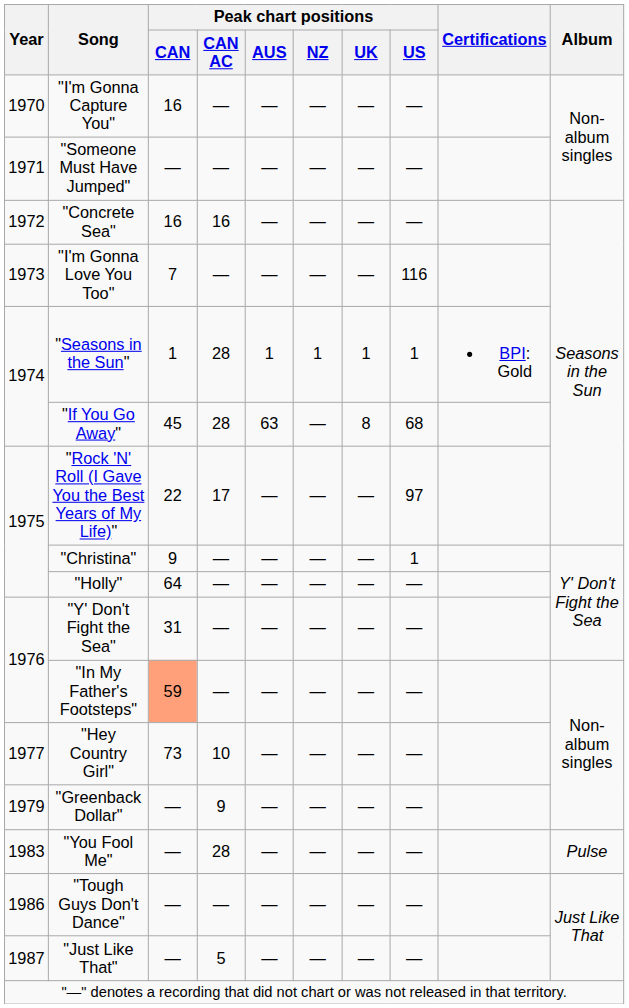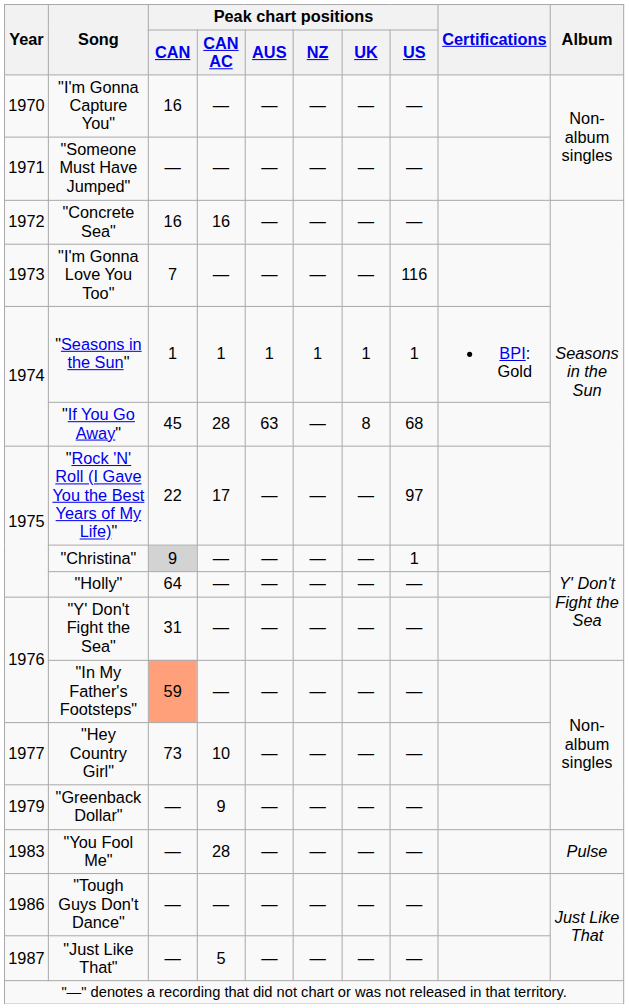(221, 354) 28 -> (221, 354) 1
(173, 558) no background -> (173, 558) lightgrey background
